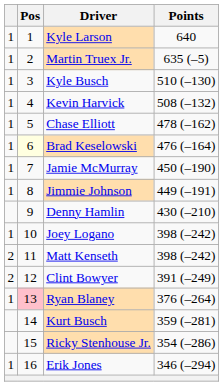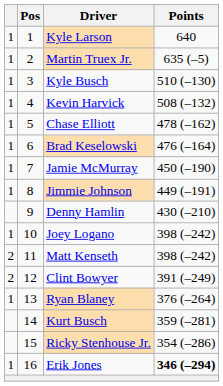(30, 146) lightyellow background -> (30, 146) no background
(30, 299) pink background -> (30, 299) no background
(186, 364) normal -> (186, 364) bold
